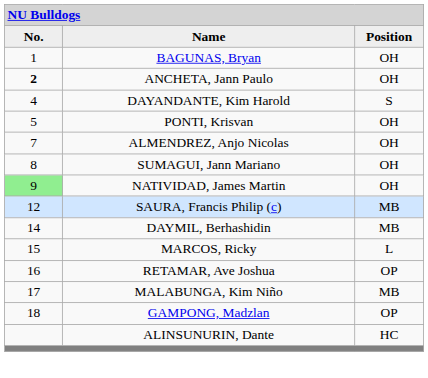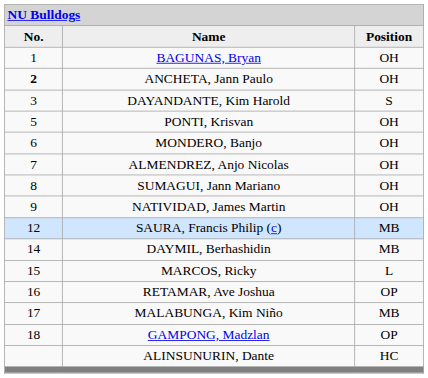(34, 100) 4 -> (34, 100) 3
+ row: (209, 143)
(34, 185) lightgreen background -> (34, 206) no background
